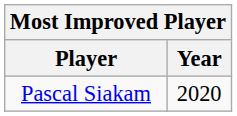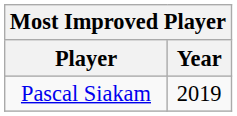(199, 93) 2020 -> (199, 93) 2019
